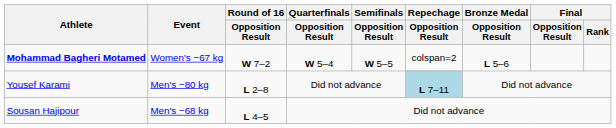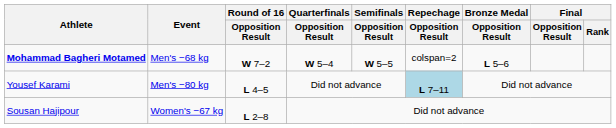(187, 58) Women's −67 kg -> (180, 58) Men's −68 kg
(256, 90) L 2–8 -> (256, 90) L 4–5
(180, 111) Men's −68 kg -> (187, 111) Women's −67 kg
(256, 116) L 4–5 -> (256, 116) L 2–8
